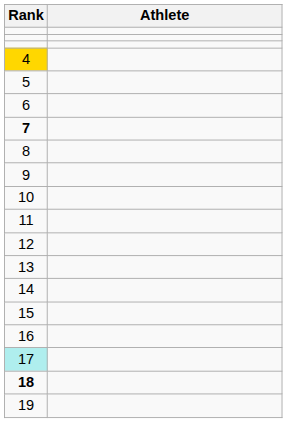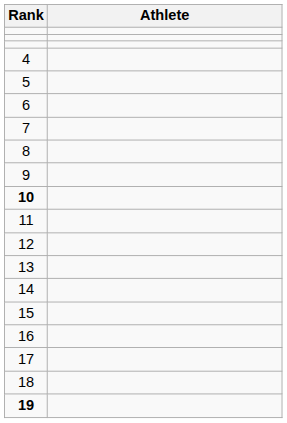(26, 59) gold background -> (26, 59) no background
(26, 128) bold -> (26, 128) normal
(26, 197) normal -> (26, 197) bold
(26, 359) paleturquoise background -> (26, 359) no background
(26, 382) bold -> (26, 382) normal
(26, 405) normal -> (26, 405) bold
